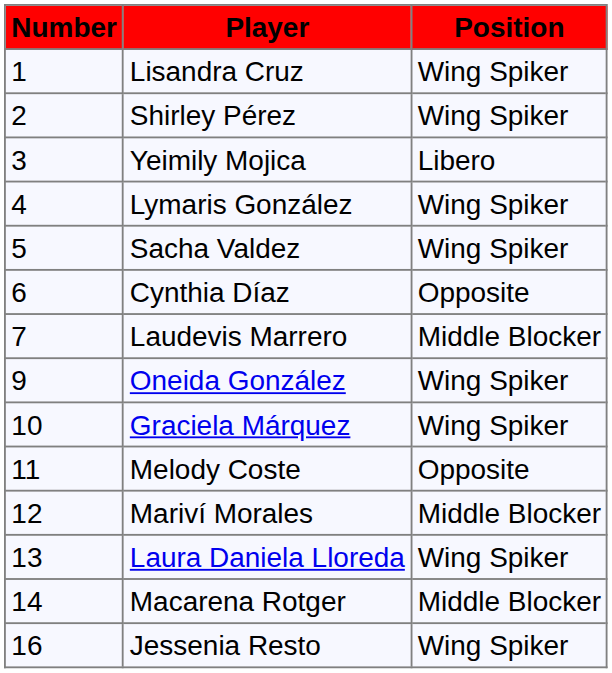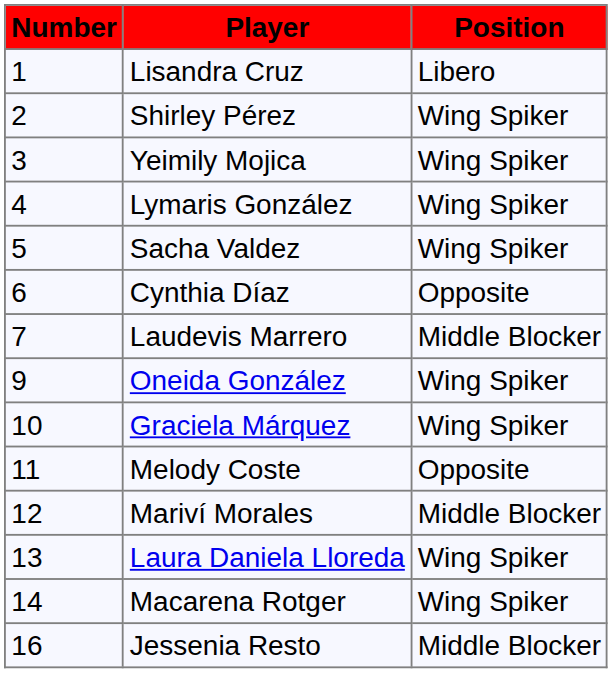(493, 71) Wing Spiker -> (457, 71) Libero
(457, 159) Libero -> (493, 159) Wing Spiker
(509, 601) Middle Blocker -> (493, 601) Wing Spiker
(493, 645) Wing Spiker -> (509, 645) Middle Blocker
